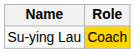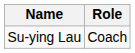(107, 37) gold background -> (107, 37) no background
